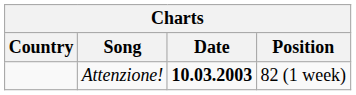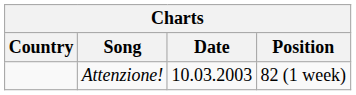(212, 75) bold -> (212, 75) normal
